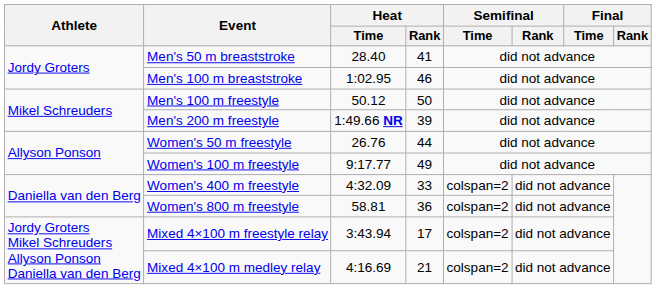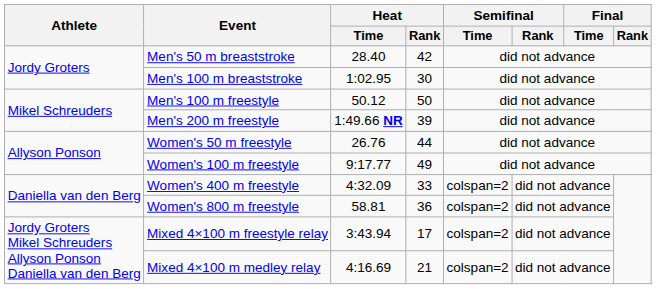(425, 57) 41 -> (425, 57) 42
(425, 79) 46 -> (425, 79) 30
